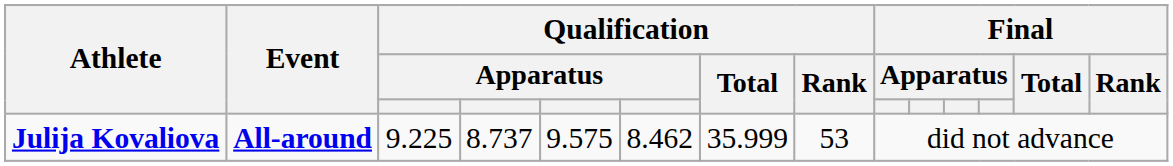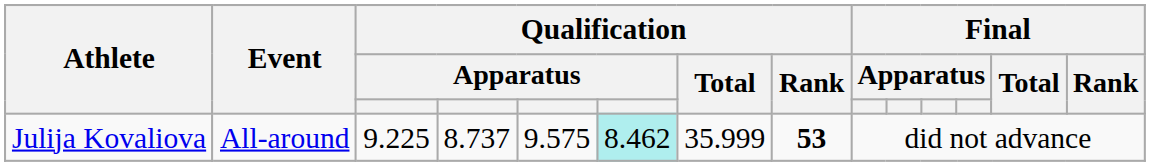(116, 137) bold -> (109, 137) normal
(303, 137) bold -> (285, 137) normal
(660, 137) no background -> (637, 137) paleturquoise background
(834, 137) normal -> (812, 137) bold
